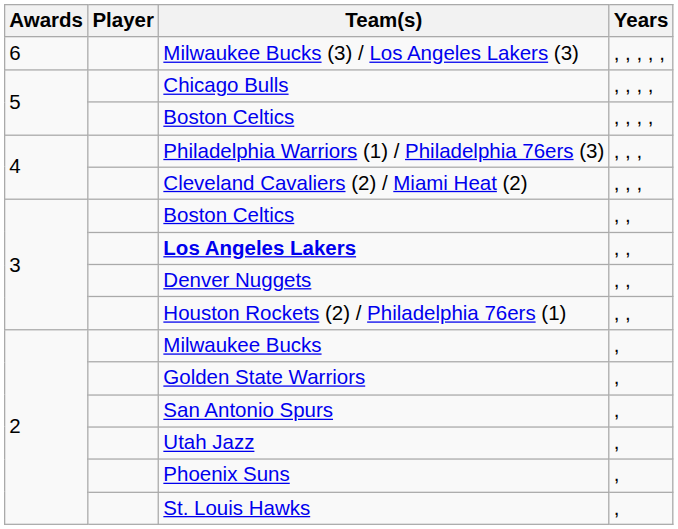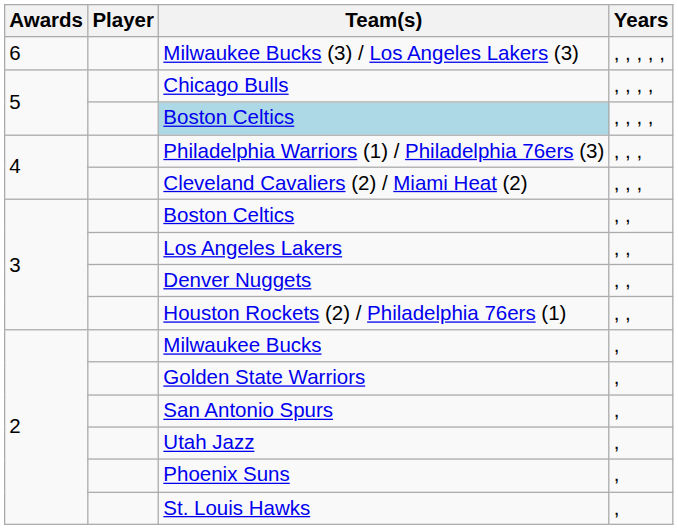(229, 118) no background -> (229, 118) lightblue background
(260, 248) bold -> (253, 248) normal
